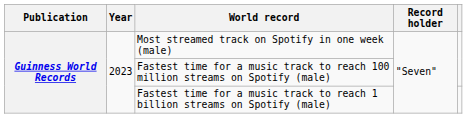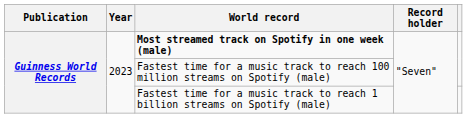(260, 45) normal -> (260, 45) bold
